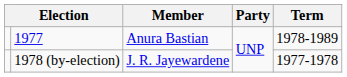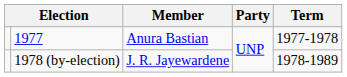(307, 38) 1978-1989 -> (307, 38) 1977-1978
(307, 60) 1977-1978 -> (307, 60) 1978-1989
